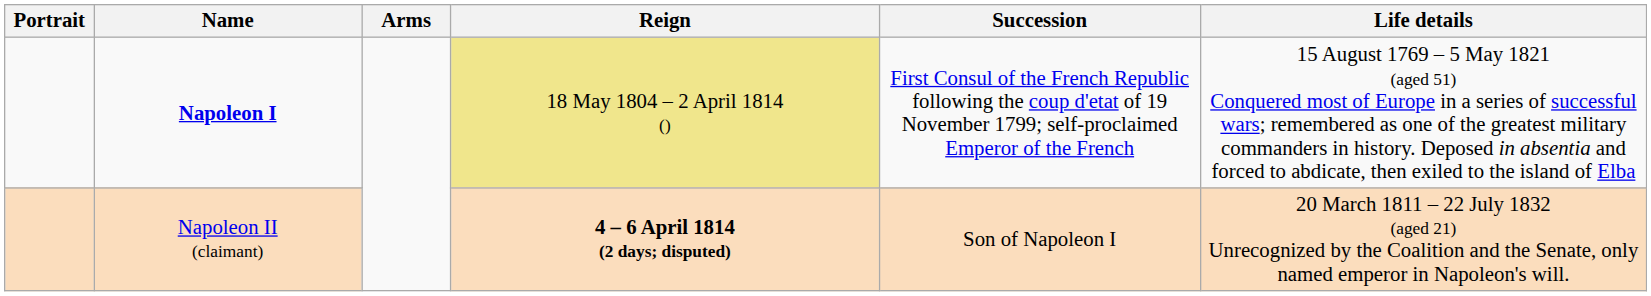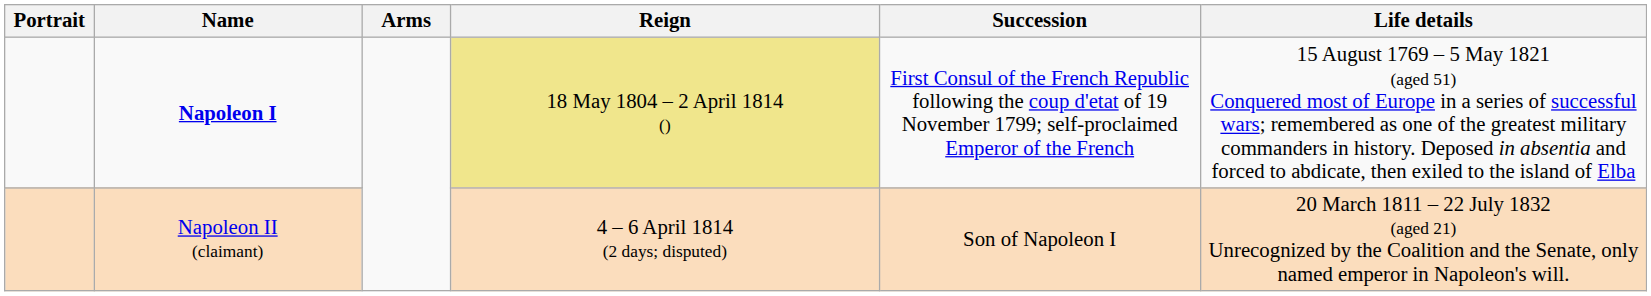(665, 239) bold -> (665, 239) normal
